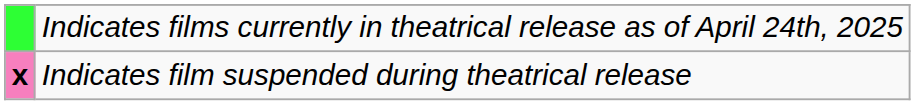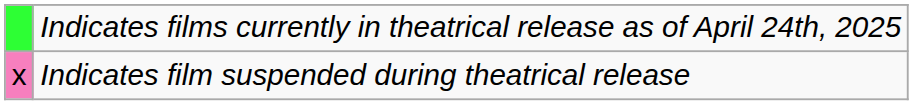(20, 74) bold -> (19, 74) normal
